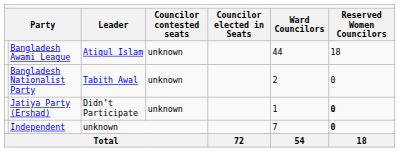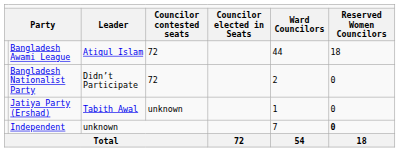(165, 53) unknown -> (153, 53) 72
(111, 81) Tabith Awal -> (111, 81) Didn’t Participate
(165, 81) unknown -> (153, 81) 72
(111, 109) Didn’t Participate -> (111, 109) Tabith Awal
(333, 109) bold -> (333, 109) normal
